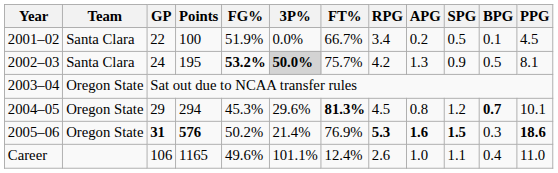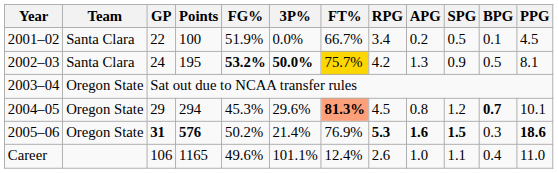(293, 62) lightgrey background -> (293, 62) no background
(344, 62) no background -> (344, 62) gold background
(345, 109) no background -> (345, 109) lightsalmon background
